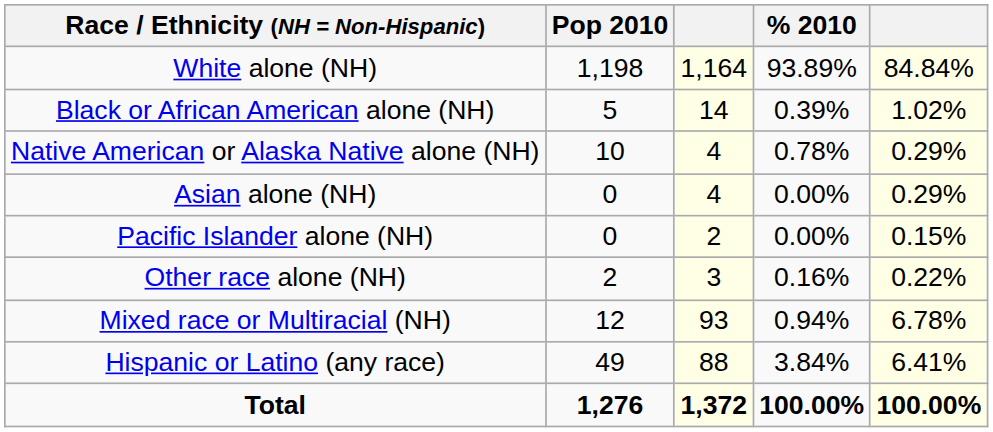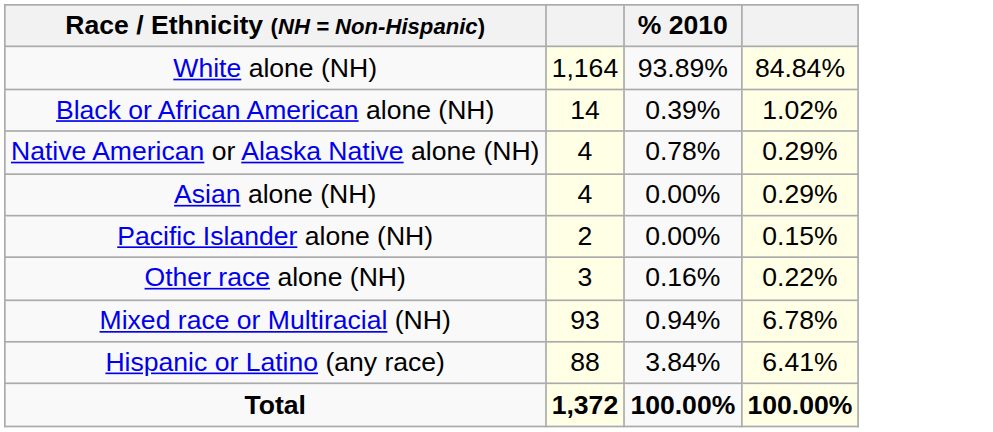- column: (610, 25)
